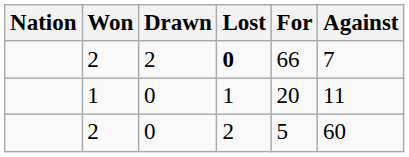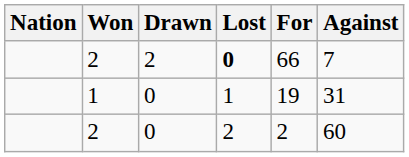(288, 95) 20 -> (288, 95) 19
(334, 95) 11 -> (335, 95) 31
(282, 132) 5 -> (282, 132) 2
